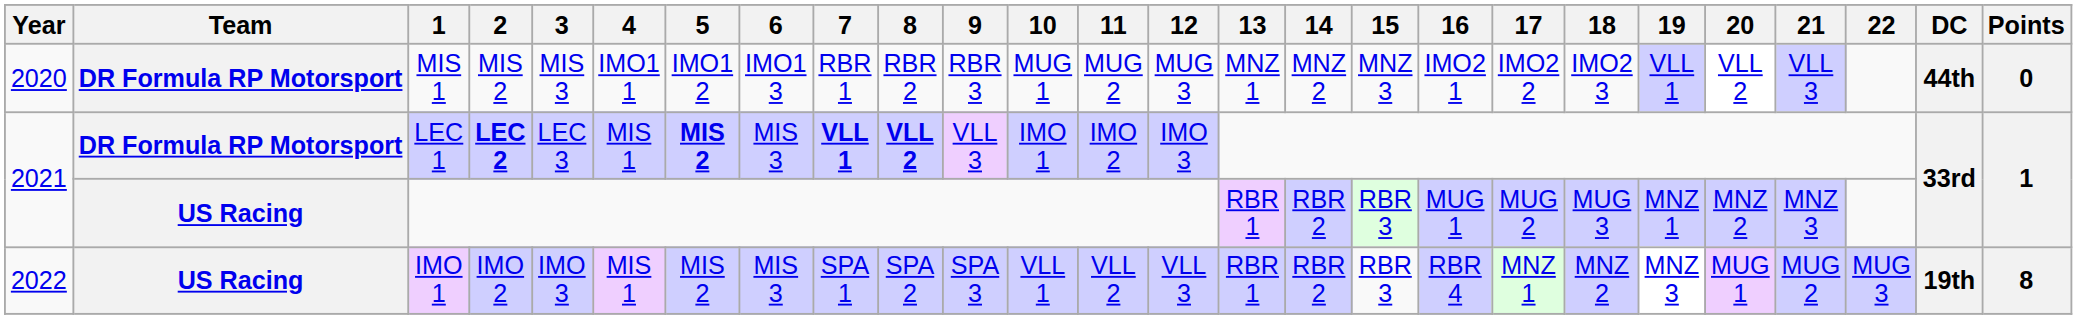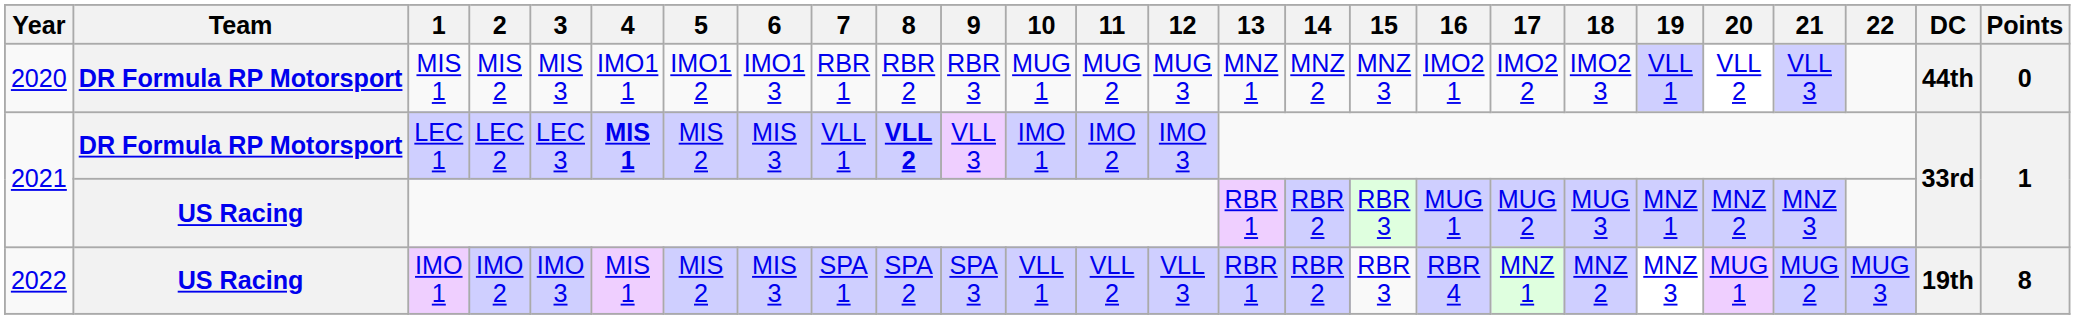(500, 145) bold -> (500, 145) normal
(629, 145) normal -> (628, 145) bold
(702, 145) bold -> (701, 145) normal
(845, 145) bold -> (844, 145) normal
